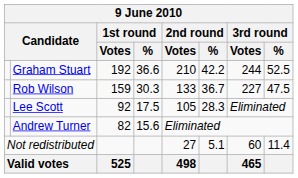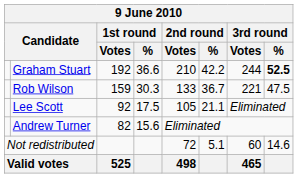(278, 70) normal -> (278, 70) bold
(252, 88) 227 -> (252, 88) 221
(213, 107) 28.3 -> (213, 107) 21.1
(190, 145) 27 -> (190, 145) 72
(279, 145) 11.4 -> (278, 145) 14.6
